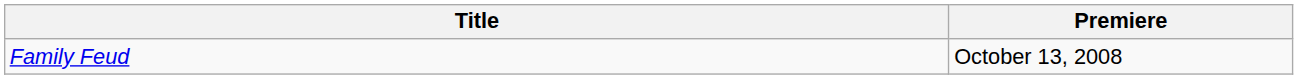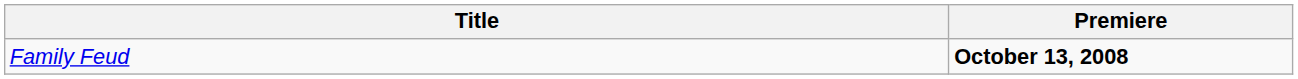(1038, 56) normal -> (1041, 56) bold
